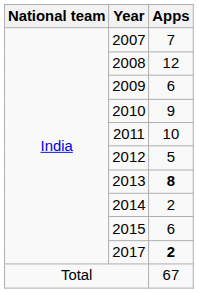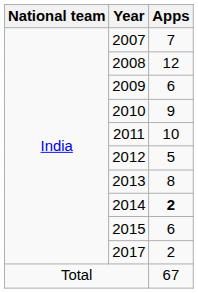(171, 181) bold -> (171, 181) normal
(171, 205) normal -> (171, 205) bold
(171, 252) bold -> (171, 252) normal
